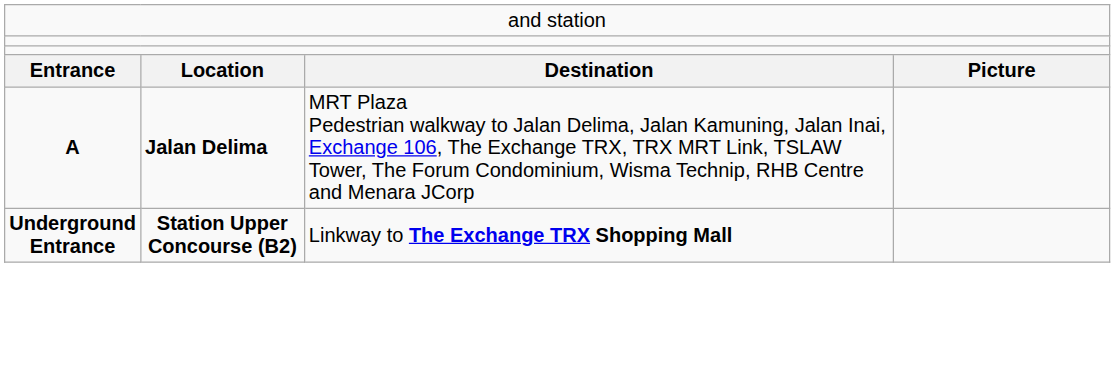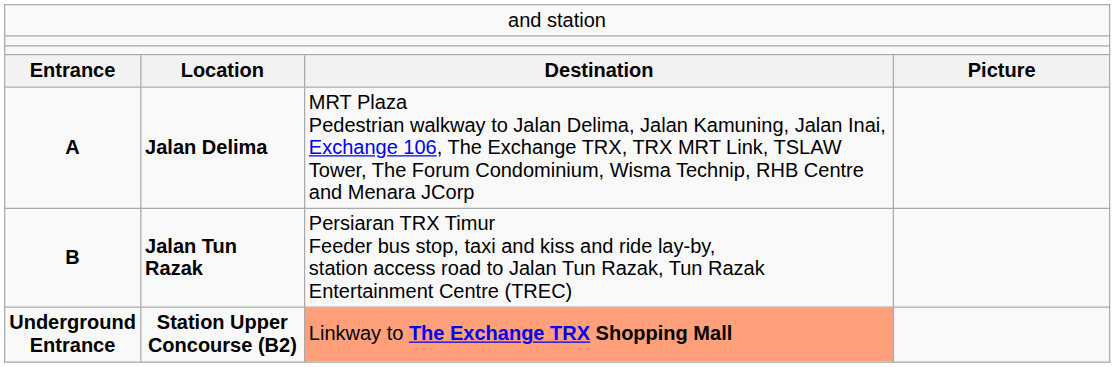+ row: (73, 257)
(521, 235) no background -> (521, 334) lightsalmon background
